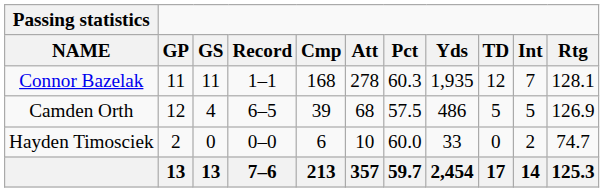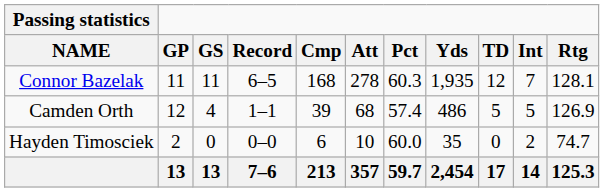(262, 80) 1–1 -> (262, 80) 6–5
(262, 111) 6–5 -> (262, 111) 1–1
(405, 111) 57.5 -> (405, 111) 57.4
(452, 141) 33 -> (452, 141) 35
